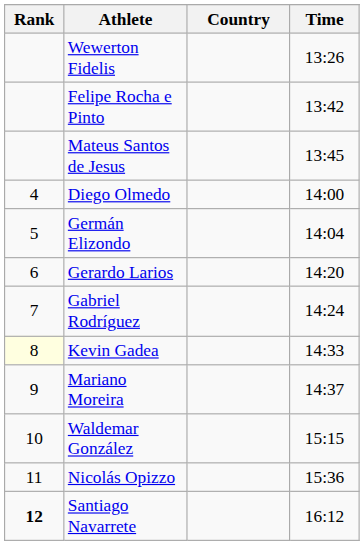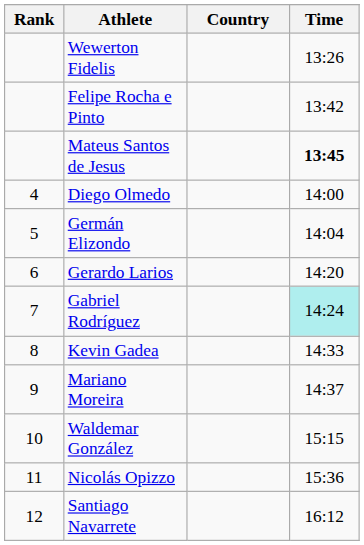(325, 155) normal -> (324, 155) bold
(325, 311) no background -> (324, 311) paleturquoise background
(34, 350) lightyellow background -> (34, 350) no background
(34, 515) bold -> (34, 515) normal
